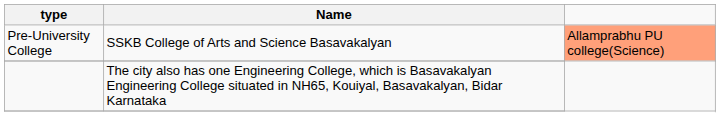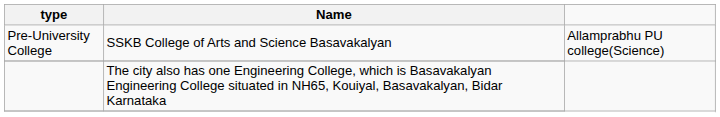(616, 43) lightsalmon background -> (616, 43) no background
